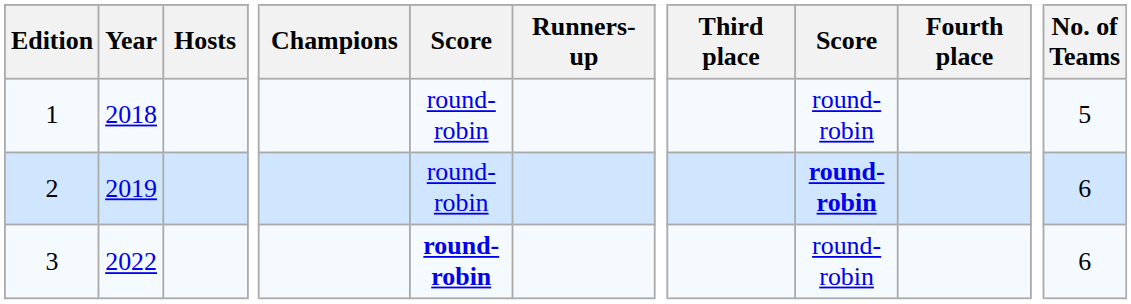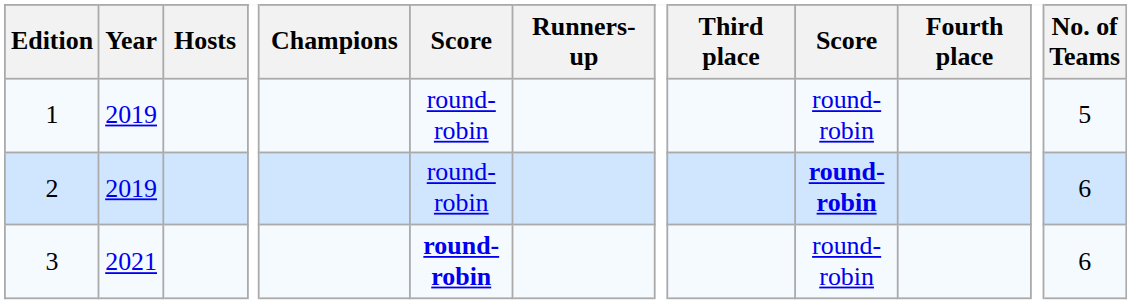(131, 114) 2018 -> (131, 114) 2019
(131, 261) 2022 -> (131, 261) 2021
